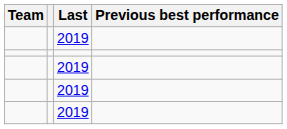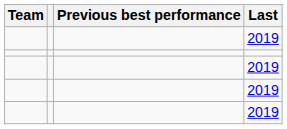columns swapped: (73, 15) <-> (187, 15)
